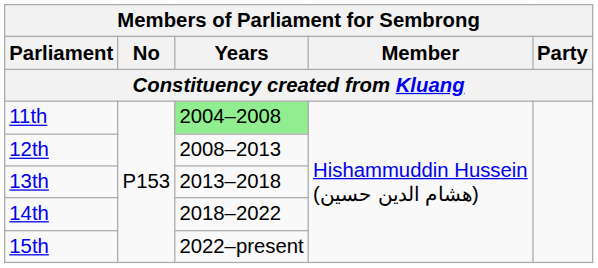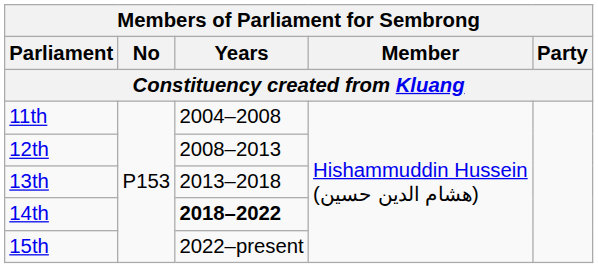(230, 117) lightgreen background -> (230, 117) no background
(230, 213) normal -> (230, 213) bold
